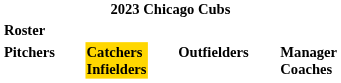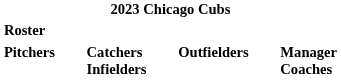(117, 60) gold background -> (117, 60) no background
